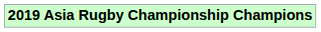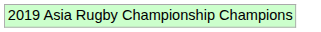(160, 16) bold -> (150, 16) normal
